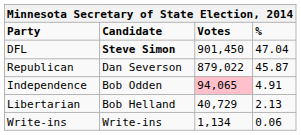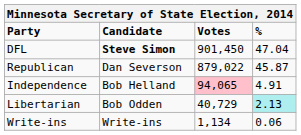(132, 85) Bob Odden -> (139, 85) Bob Helland
(139, 103) Bob Helland -> (132, 103) Bob Odden
(269, 103) no background -> (269, 103) paleturquoise background
